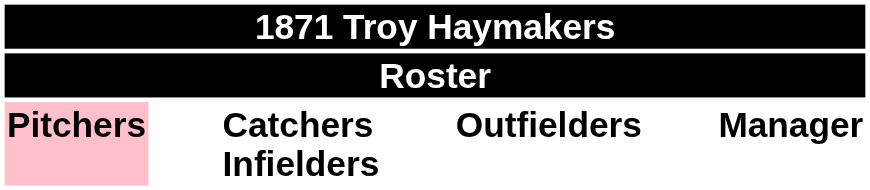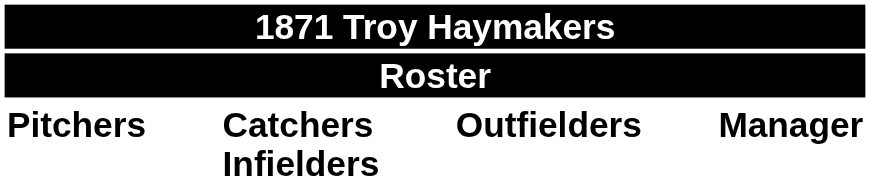(76, 124) pink background -> (76, 124) no background
